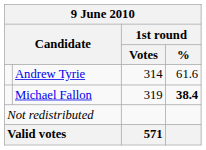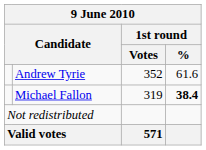(153, 74) 314 -> (153, 74) 352
